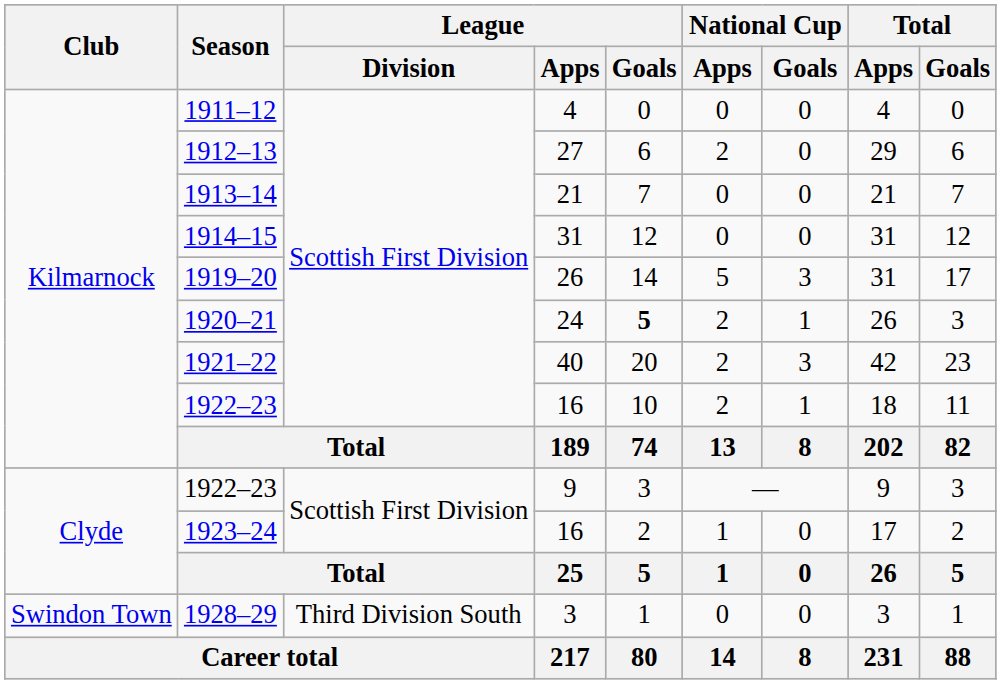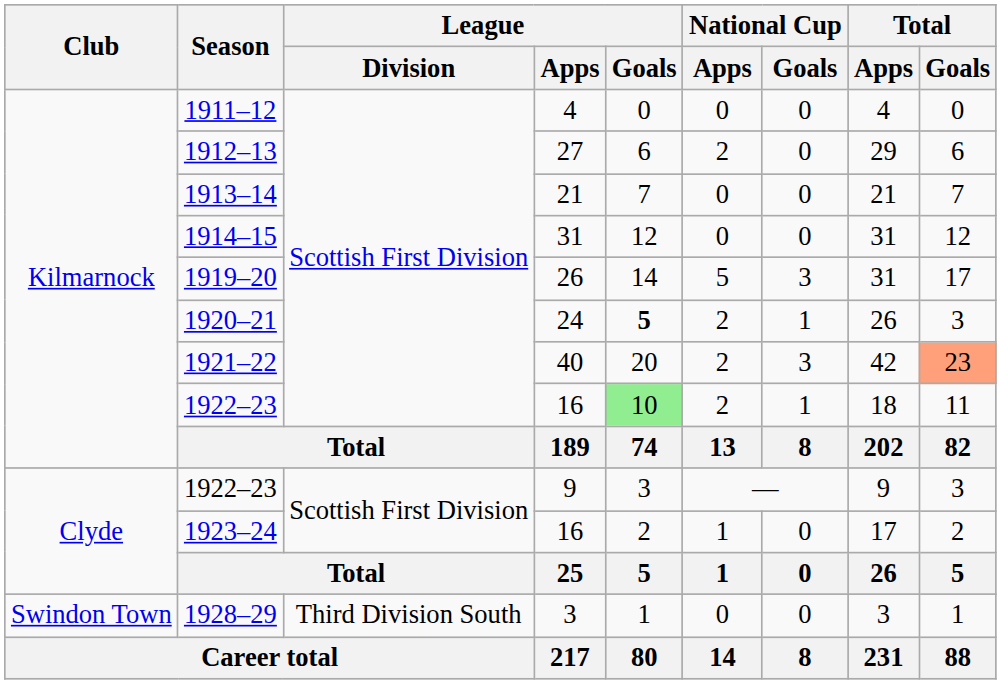(958, 362) no background -> (958, 362) lightsalmon background
(644, 404) no background -> (644, 404) lightgreen background
